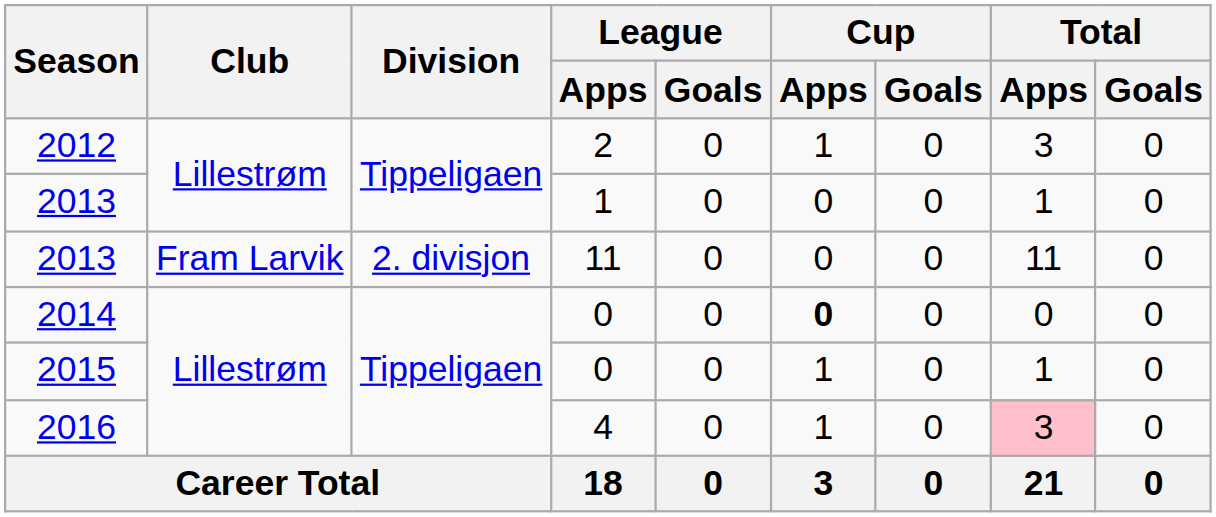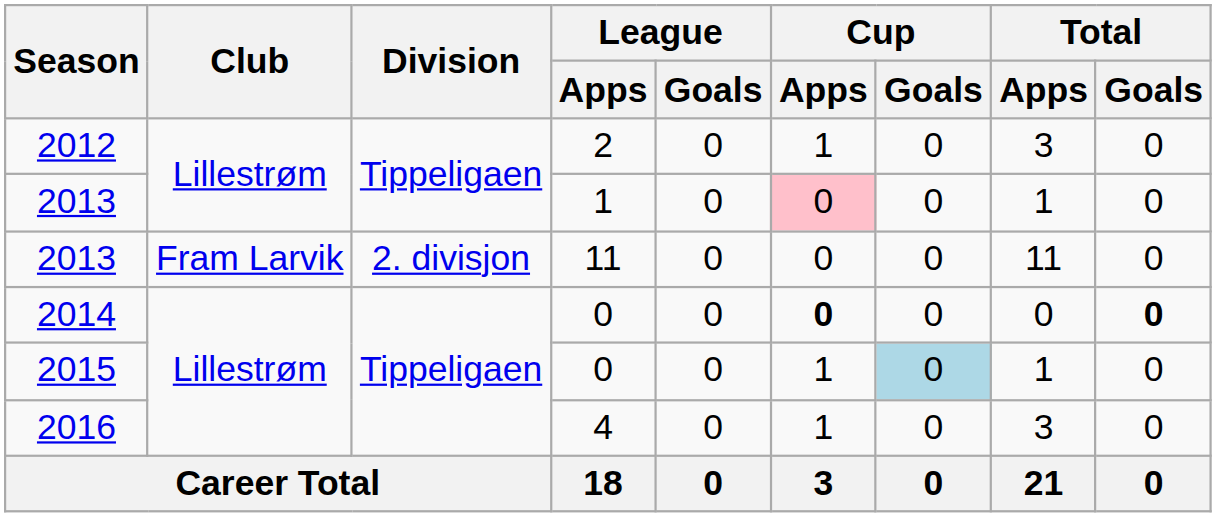(823, 201) no background -> (823, 201) pink background
(1154, 314) normal -> (1154, 314) bold
(933, 370) no background -> (933, 370) lightblue background
(1044, 426) pink background -> (1044, 426) no background
